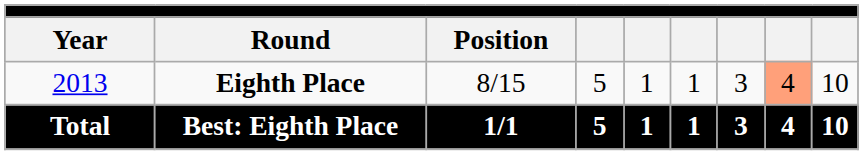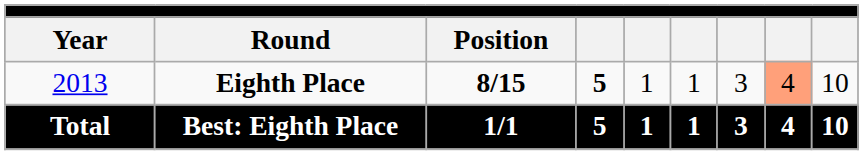(501, 82) normal -> (501, 82) bold
(600, 82) normal -> (600, 82) bold
